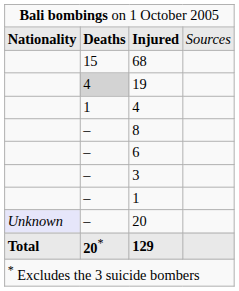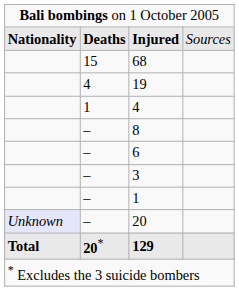(87, 84) lightgrey background -> (87, 84) no background
